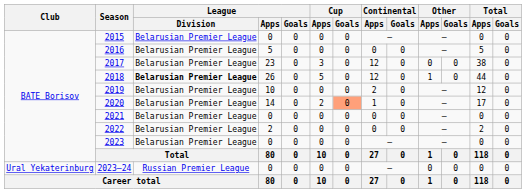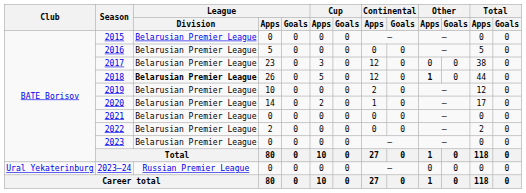(430, 77) normal -> (430, 77) bold
(347, 103) lightsalmon background -> (347, 103) no background
